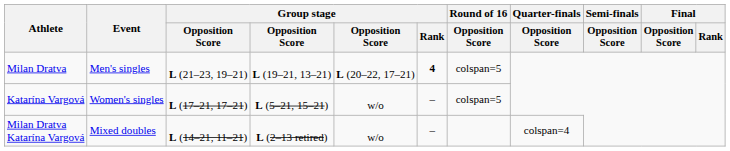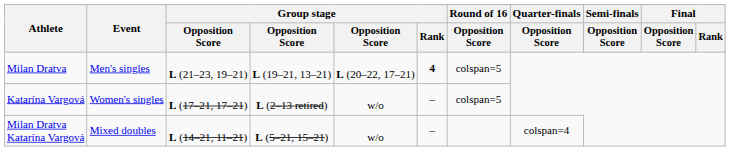(292, 106) L (5–21, 15–21) -> (292, 106) L (2–13 retired)
(292, 137) L (2–13 retired) -> (292, 137) L (5–21, 15–21)
